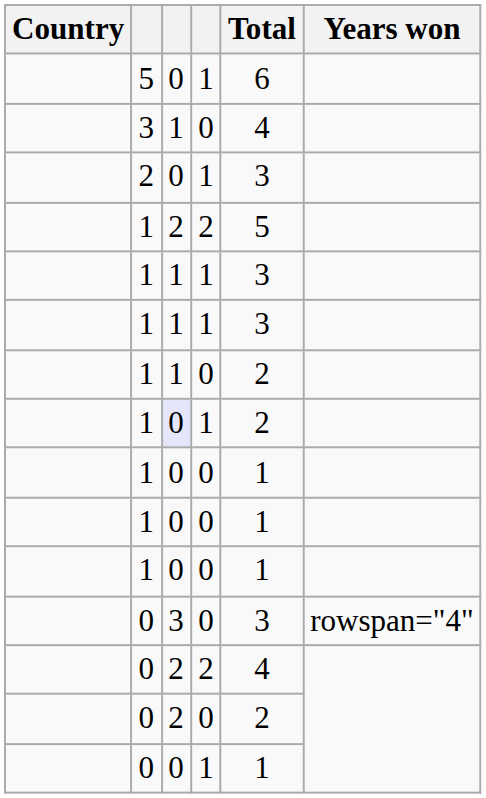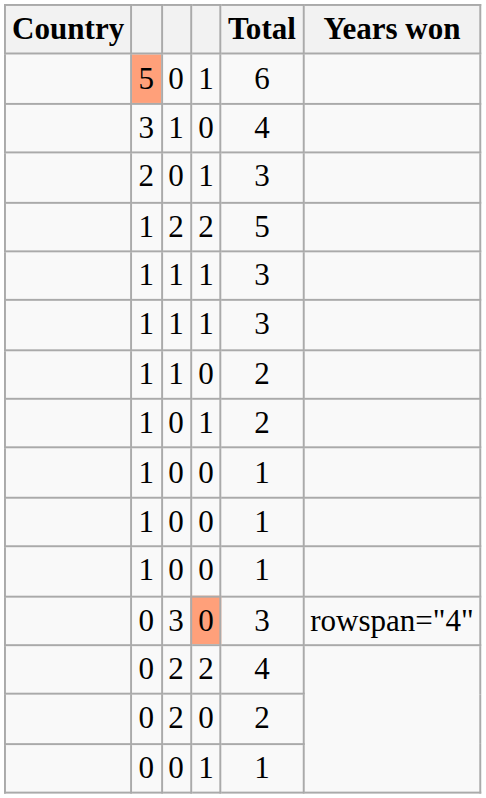(146, 78) no background -> (146, 78) lightsalmon background
(176, 422) lavender background -> (176, 422) no background
(206, 619) no background -> (206, 619) lightsalmon background
